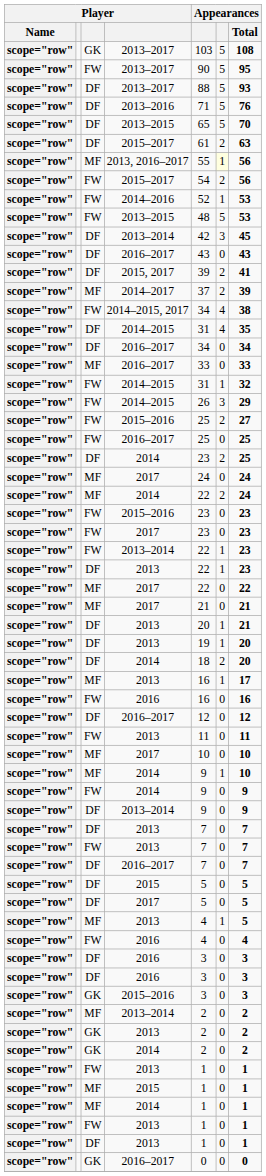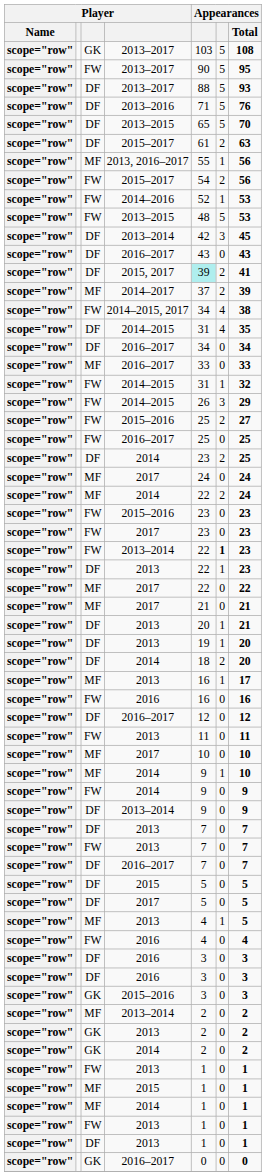(222, 161) lightyellow background -> (222, 161) no background
(204, 273) no background -> (204, 273) paleturquoise background
(222, 550) normal -> (222, 550) bold
